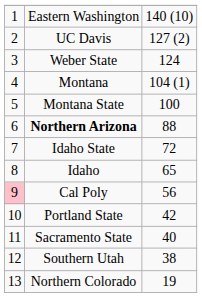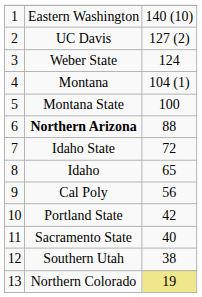(15, 193) pink background -> (15, 193) no background
(169, 281) no background -> (169, 281) khaki background
